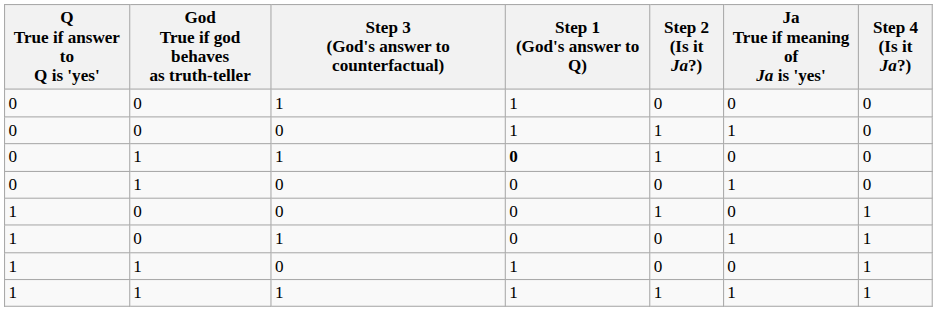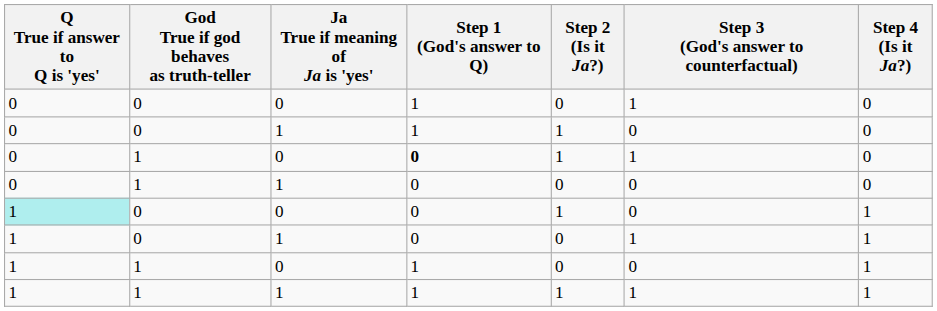columns swapped: (791, 46) <-> (388, 46)
(13, 211) no background -> (13, 211) paleturquoise background
